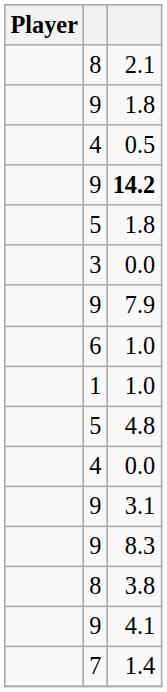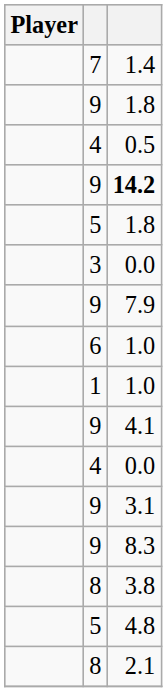rows swapped: (95, 64) <-> (95, 666)
rows swapped: (95, 626) <-> (95, 425)
